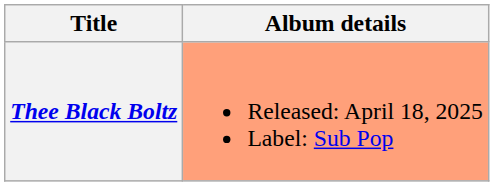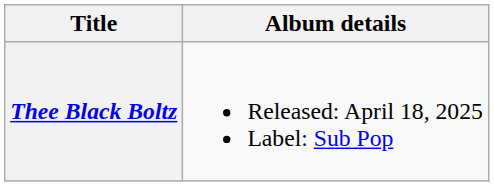(336, 125) lightsalmon background -> (336, 125) no background
